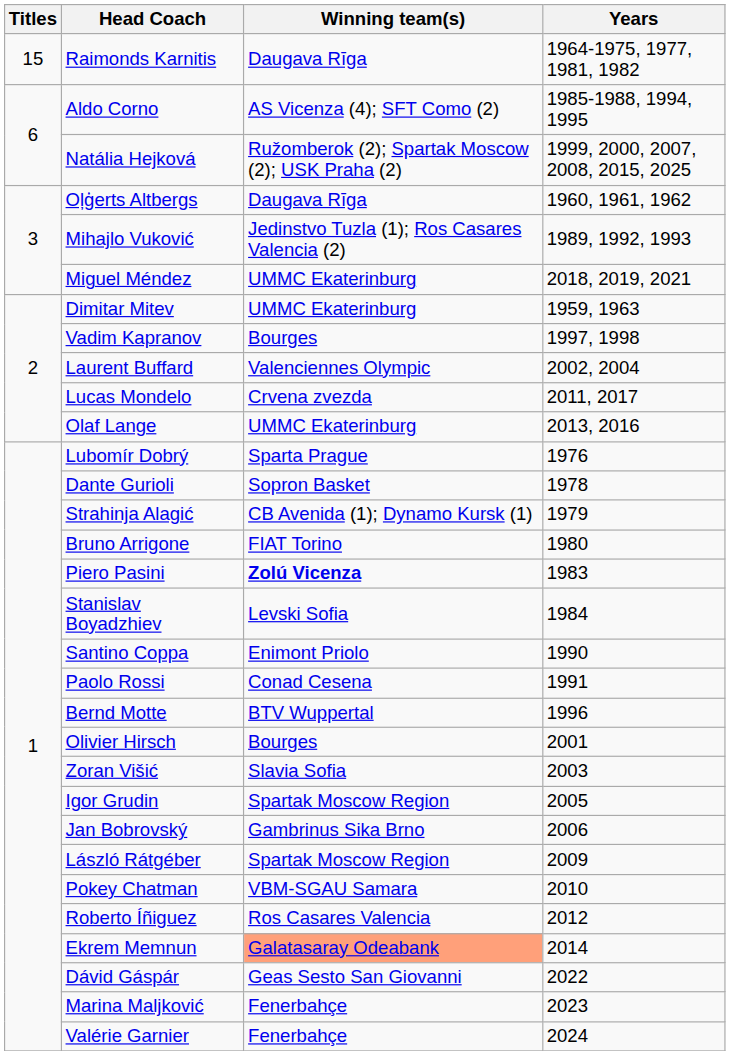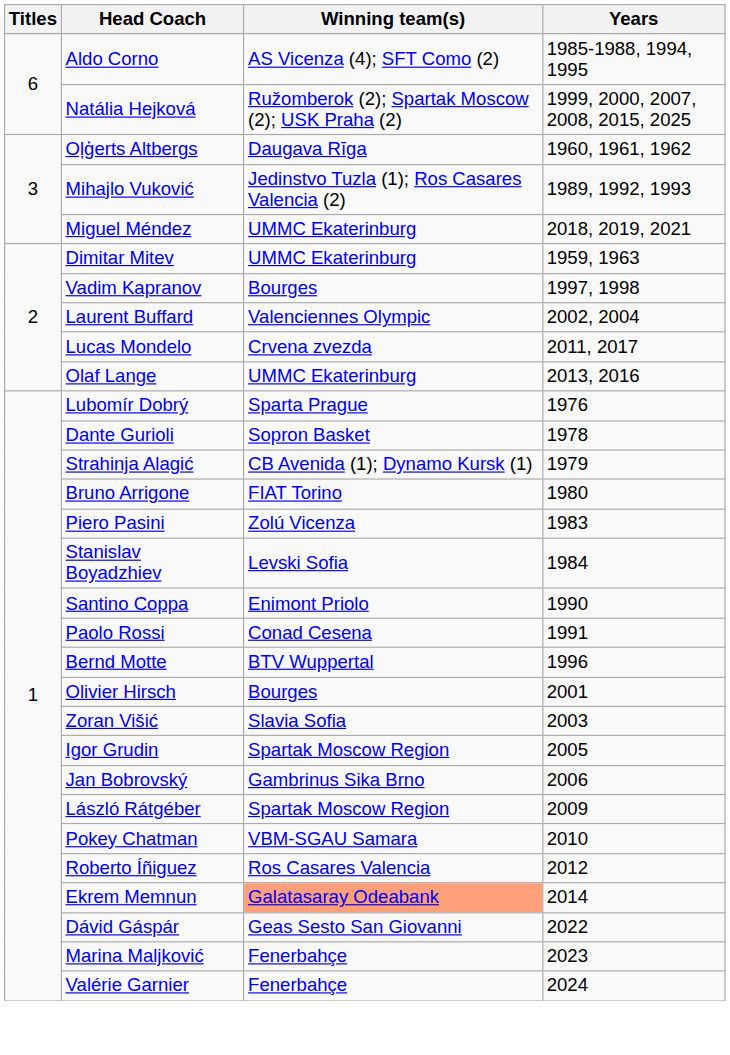- row: (141, 59)
(305, 573) bold -> (302, 523) normal
